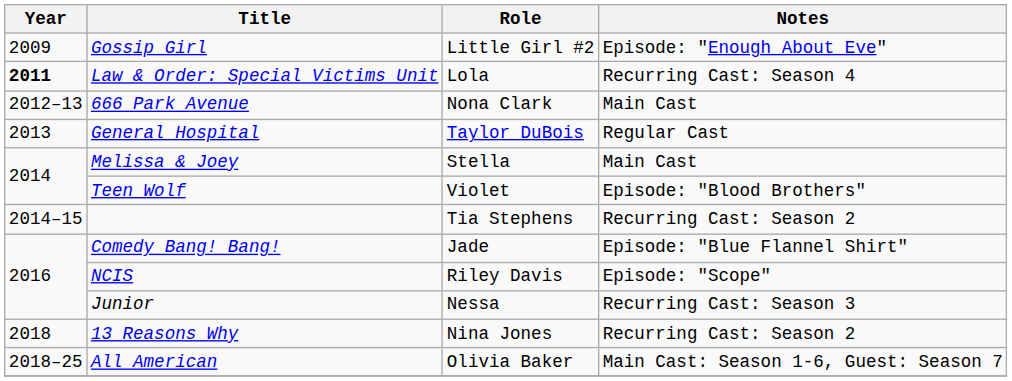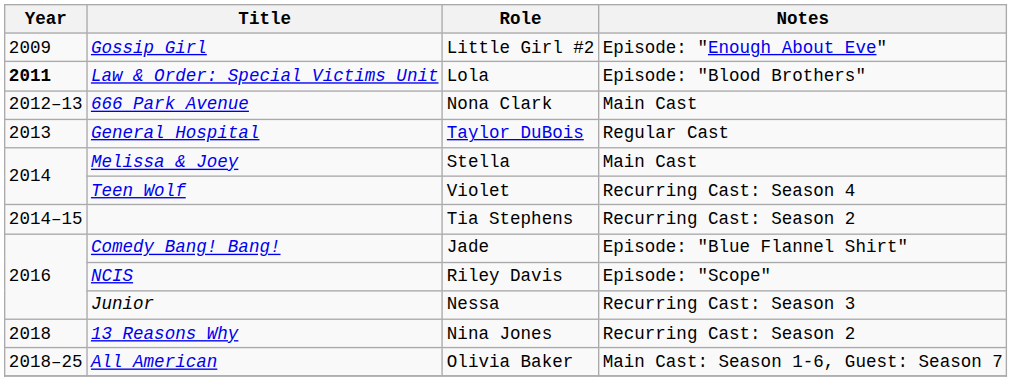(729, 76) Recurring Cast: Season 4 -> (734, 76) Episode: "Blood Brothers"
(734, 191) Episode: "Blood Brothers" -> (729, 191) Recurring Cast: Season 4
